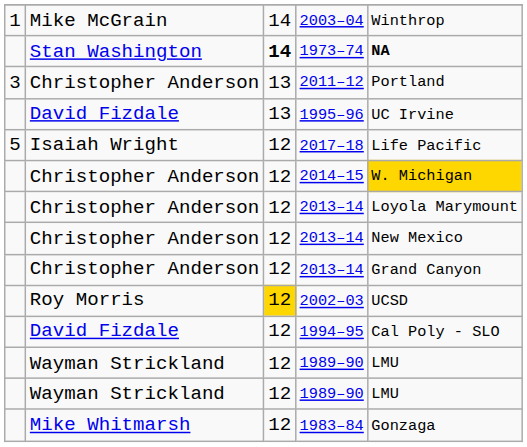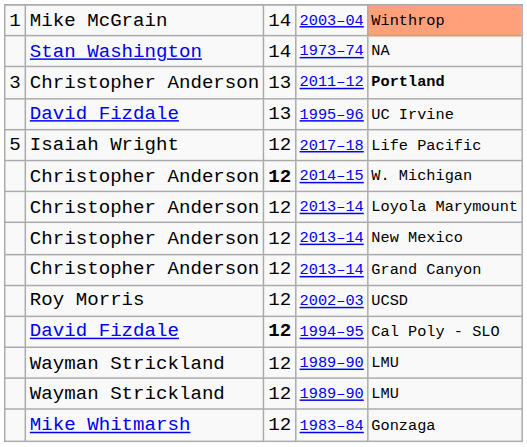(408, 20) no background -> (408, 20) lightsalmon background
(280, 51) bold -> (280, 51) normal
(381, 51) bold -> (381, 51) normal
(408, 83) normal -> (408, 83) bold
(280, 176) normal -> (280, 176) bold
(422, 176) gold background -> (422, 176) no background
(280, 301) gold background -> (280, 301) no background
(280, 332) normal -> (280, 332) bold
